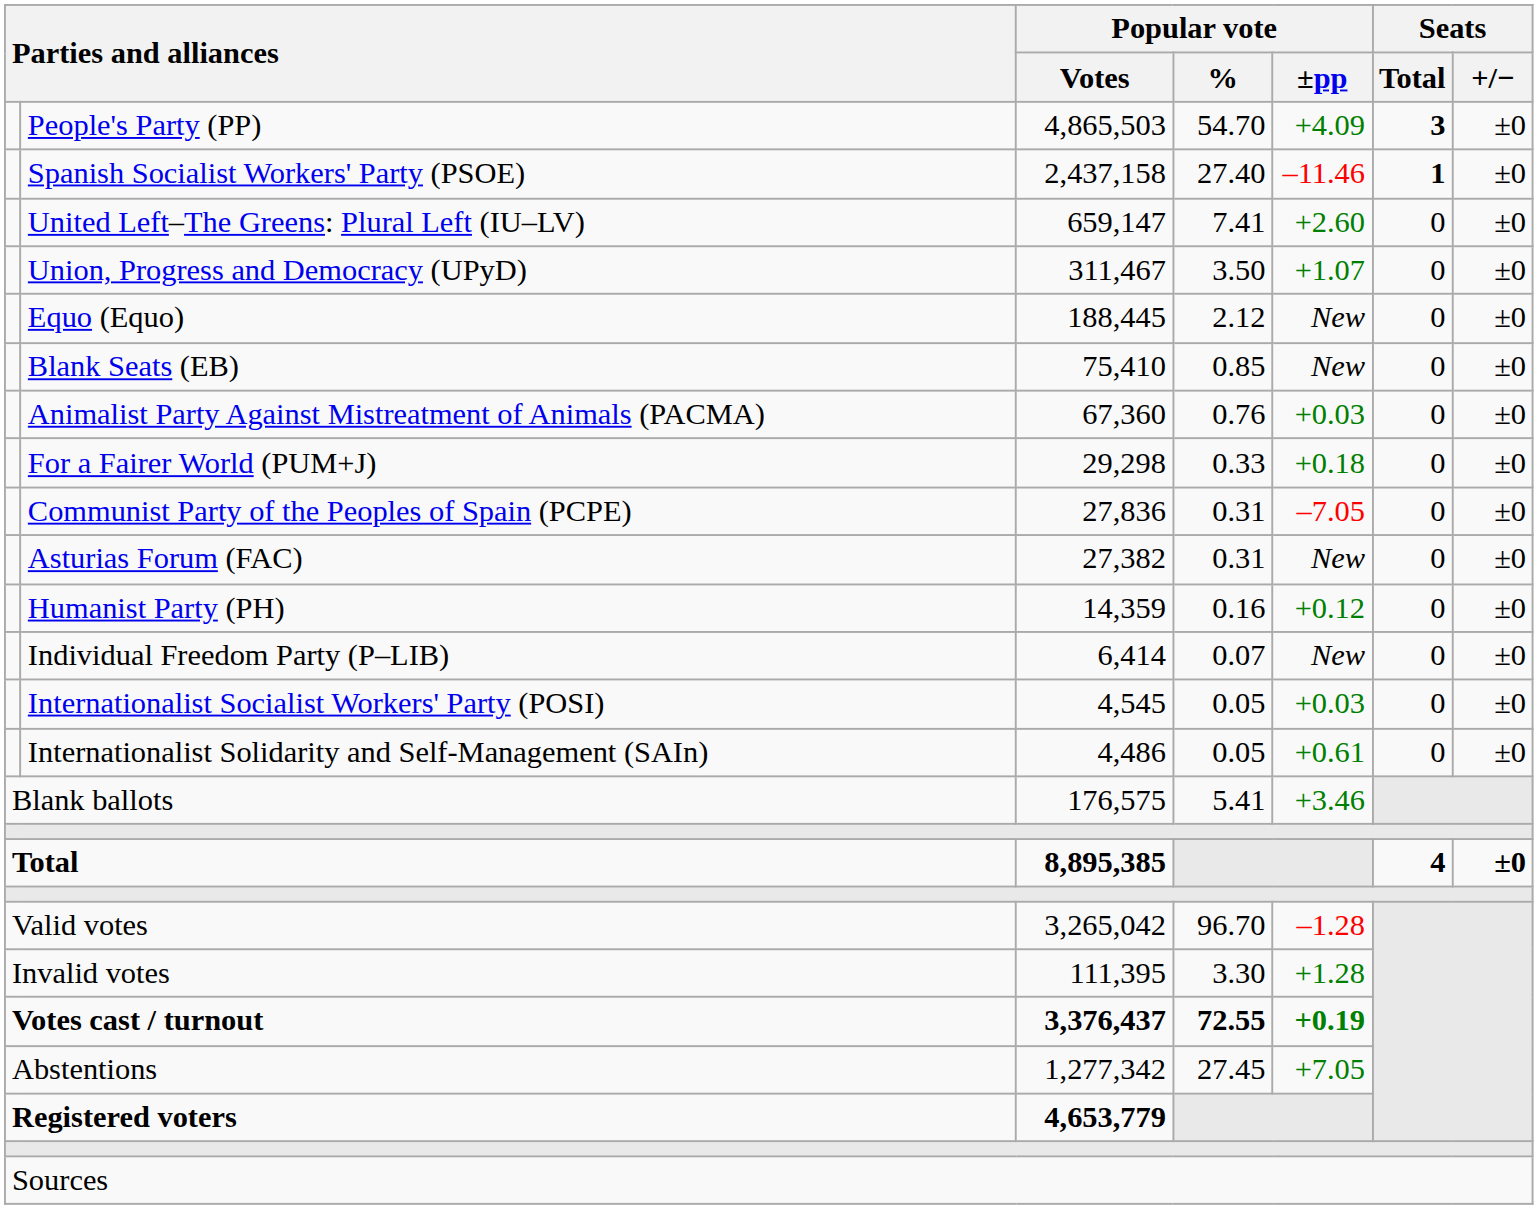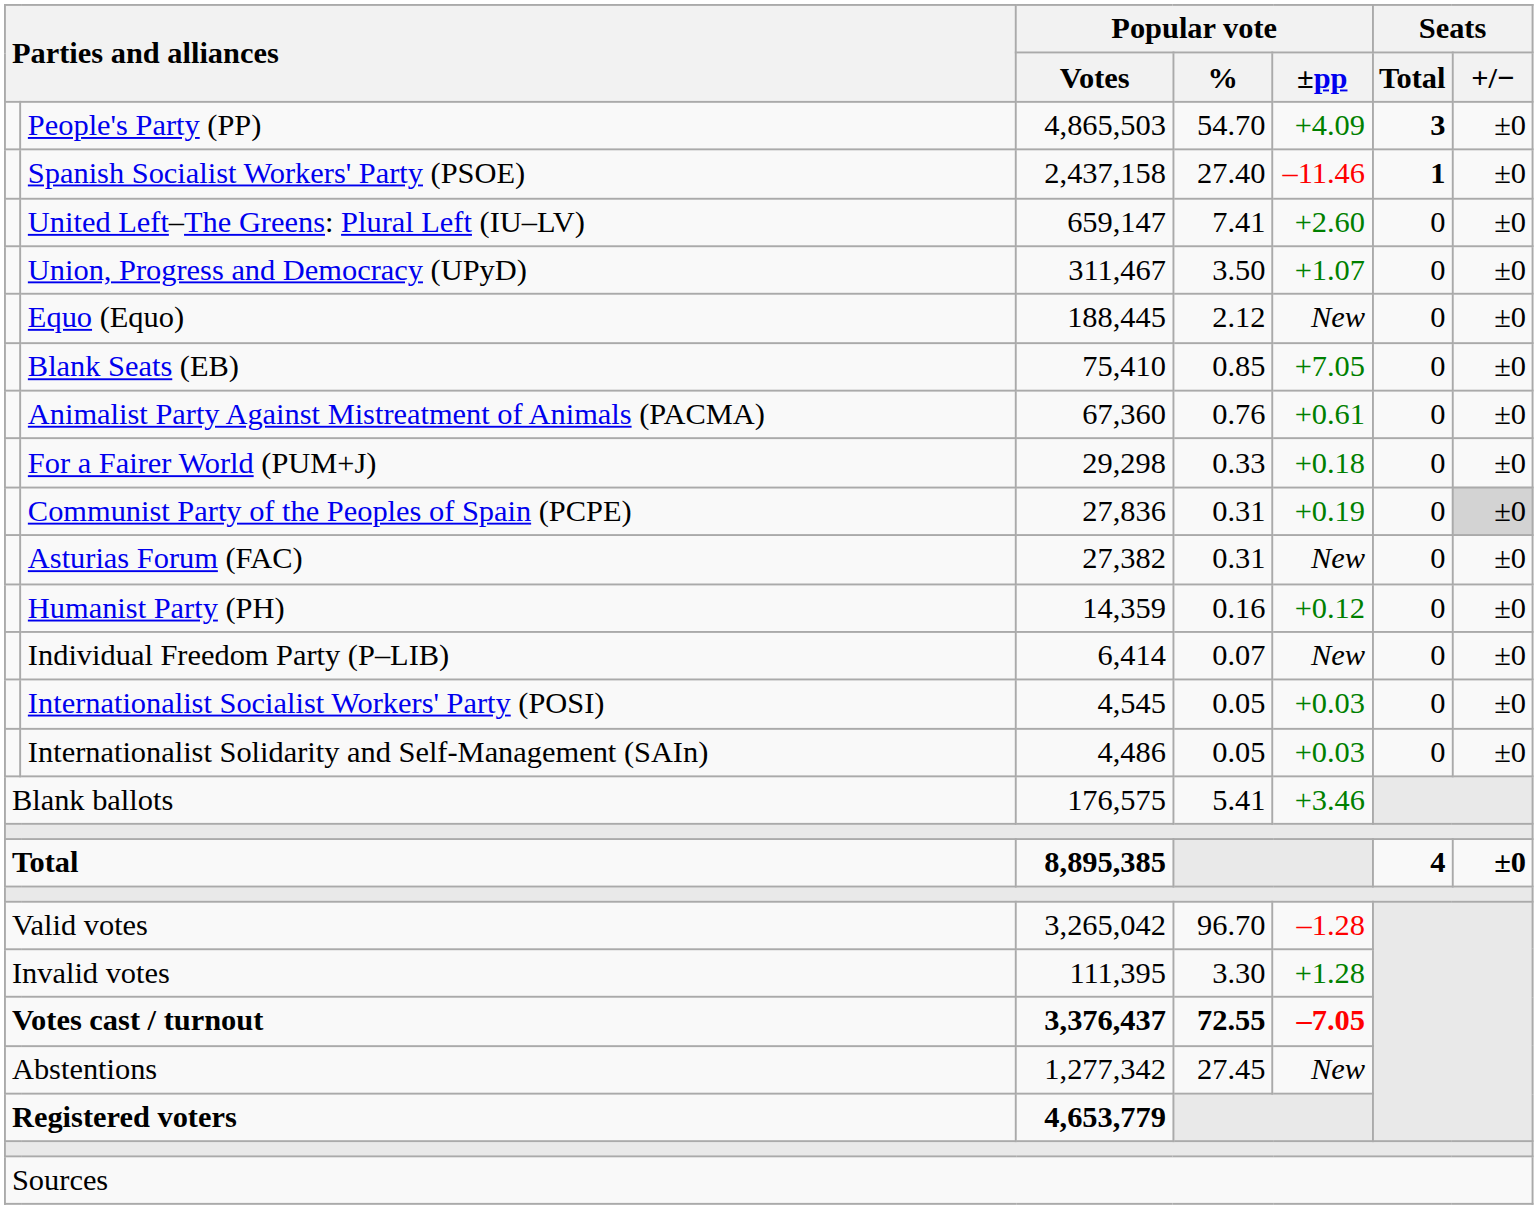(1338, 366) New -> (1330, 366) +7.05
(1330, 414) +0.03 -> (1330, 414) +0.61
(1331, 510) –7.05 -> (1330, 510) +0.19
(1510, 510) no background -> (1510, 510) lightgrey background
(1330, 751) +0.61 -> (1330, 751) +0.03
(1330, 1020) +0.19 -> (1331, 1020) –7.05
(1330, 1069) +7.05 -> (1338, 1069) New
